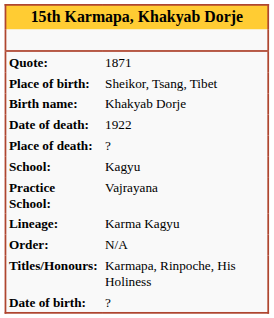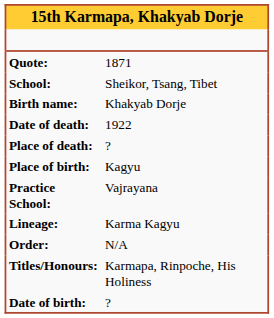(49, 83) Place of birth: -> (30, 83) School:
(30, 166) School: -> (49, 166) Place of birth:
